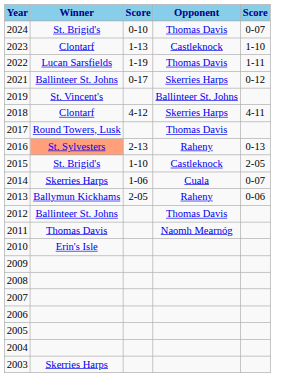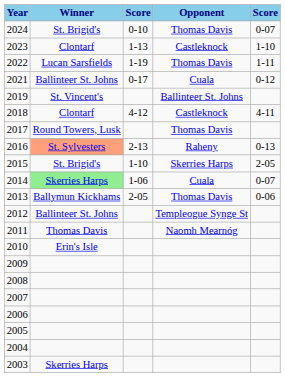(197, 79) Skerries Harps -> (202, 79) Cuala
(197, 113) Skerries Harps -> (202, 113) Castleknock
(197, 163) Castleknock -> (202, 163) Skerries Harps
(77, 180) no background -> (77, 180) lightgreen background
(197, 197) Raheny -> (202, 197) Thomas Davis
(197, 213) Thomas Davis -> (202, 213) Templeogue Synge St
